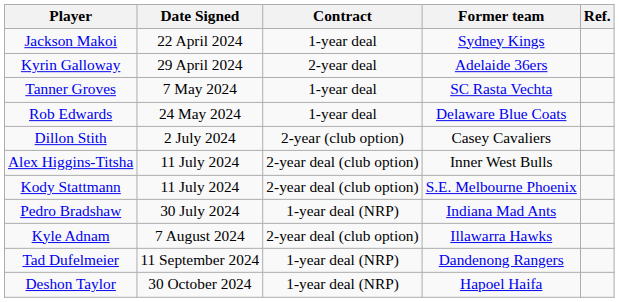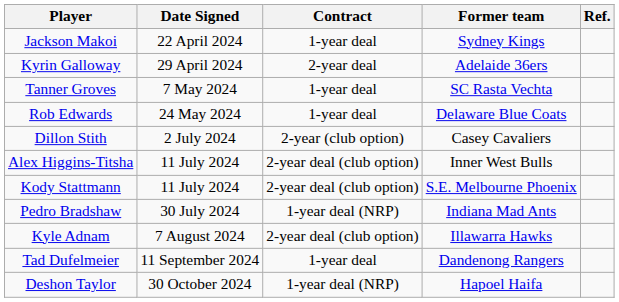(342, 260) 1-year deal (NRP) -> (342, 260) 1-year deal
